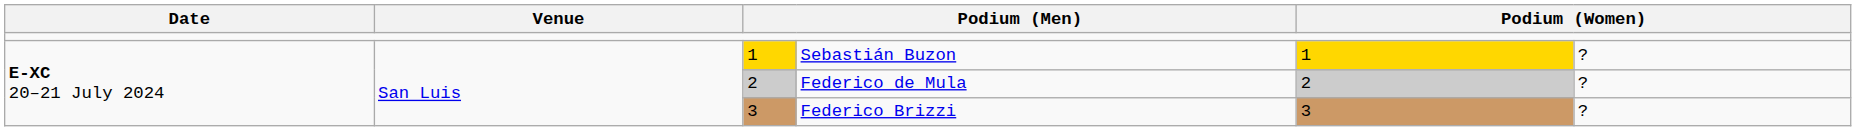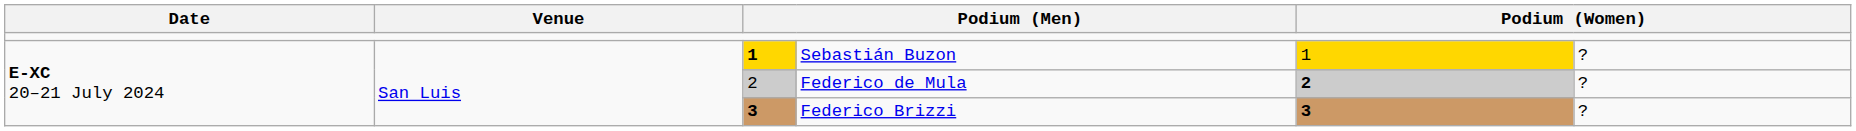(752, 55) normal -> (752, 55) bold
(1306, 83) normal -> (1306, 83) bold
(752, 112) normal -> (752, 112) bold
(1306, 112) normal -> (1306, 112) bold
